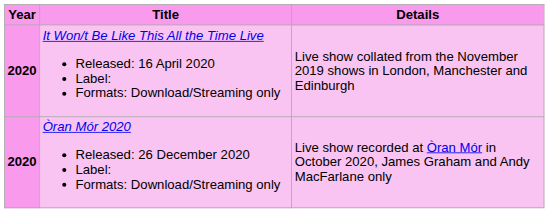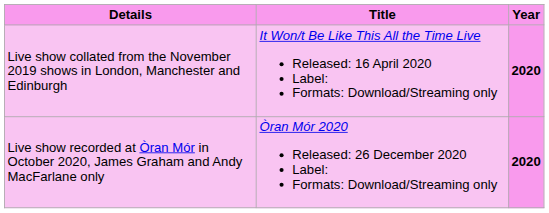columns swapped: (22, 14) <-> (418, 14)
